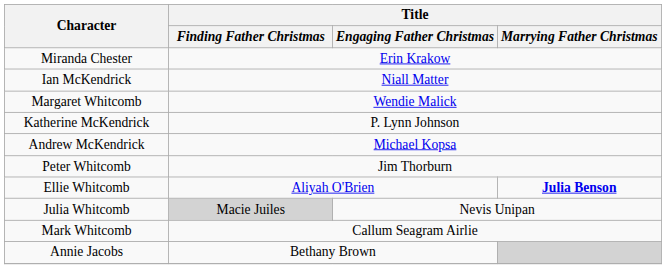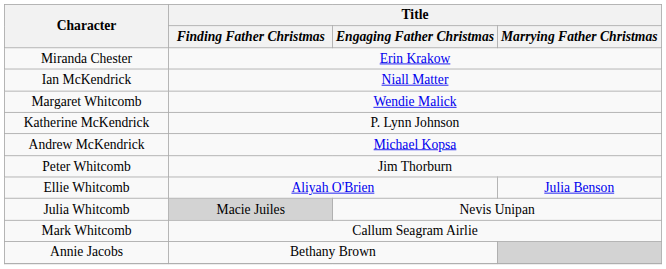(579, 187) bold -> (579, 187) normal
